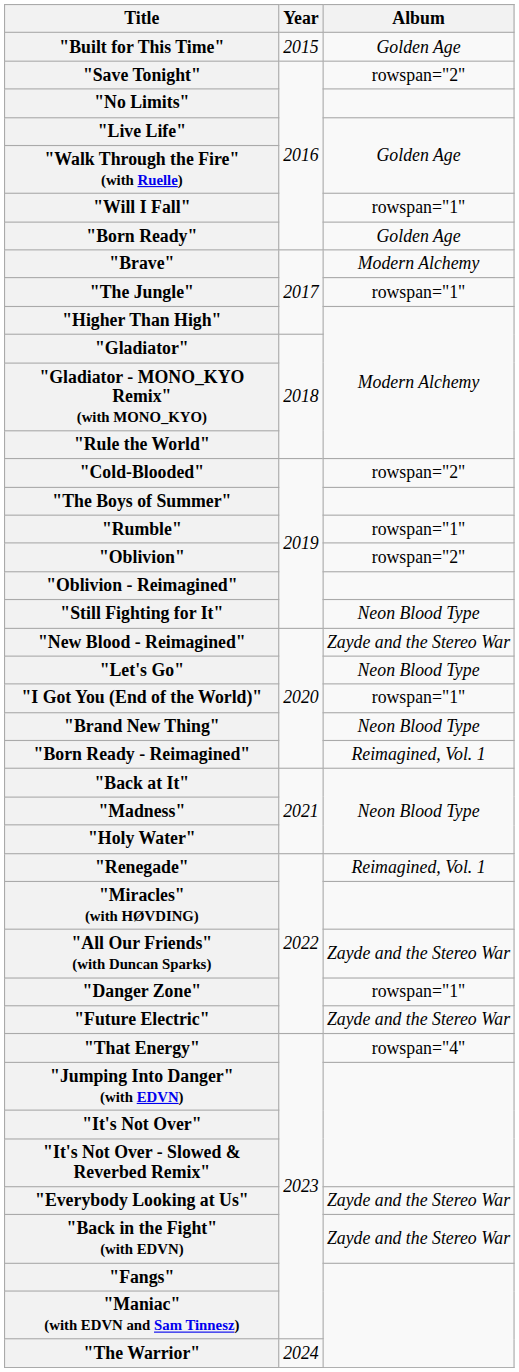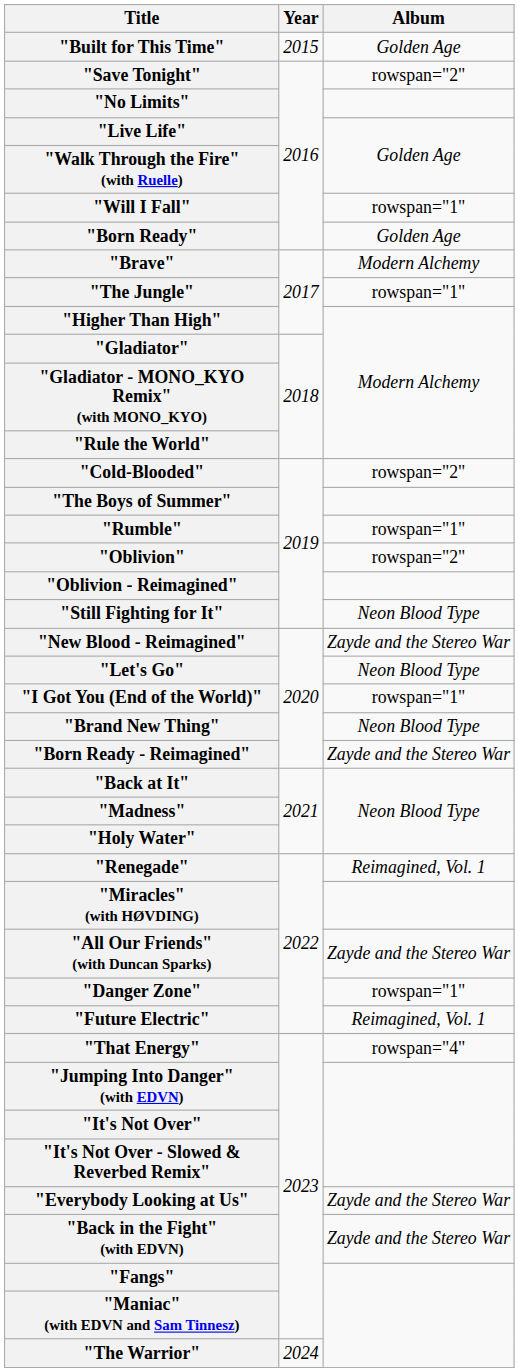(419, 754) Reimagined, Vol. 1 -> (419, 754) Zayde and the Stereo War
(419, 1019) Zayde and the Stereo War -> (419, 1019) Reimagined, Vol. 1
